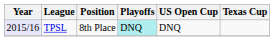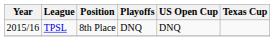(23, 28) lavender background -> (23, 28) no background
(131, 28) paleturquoise background -> (131, 28) no background
